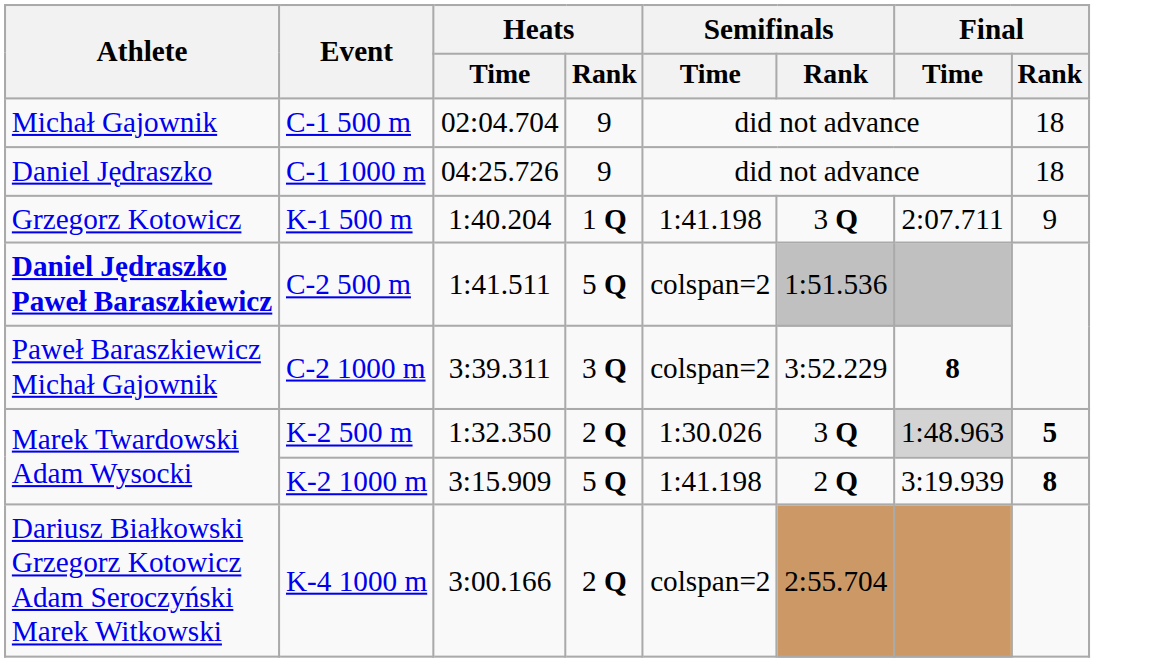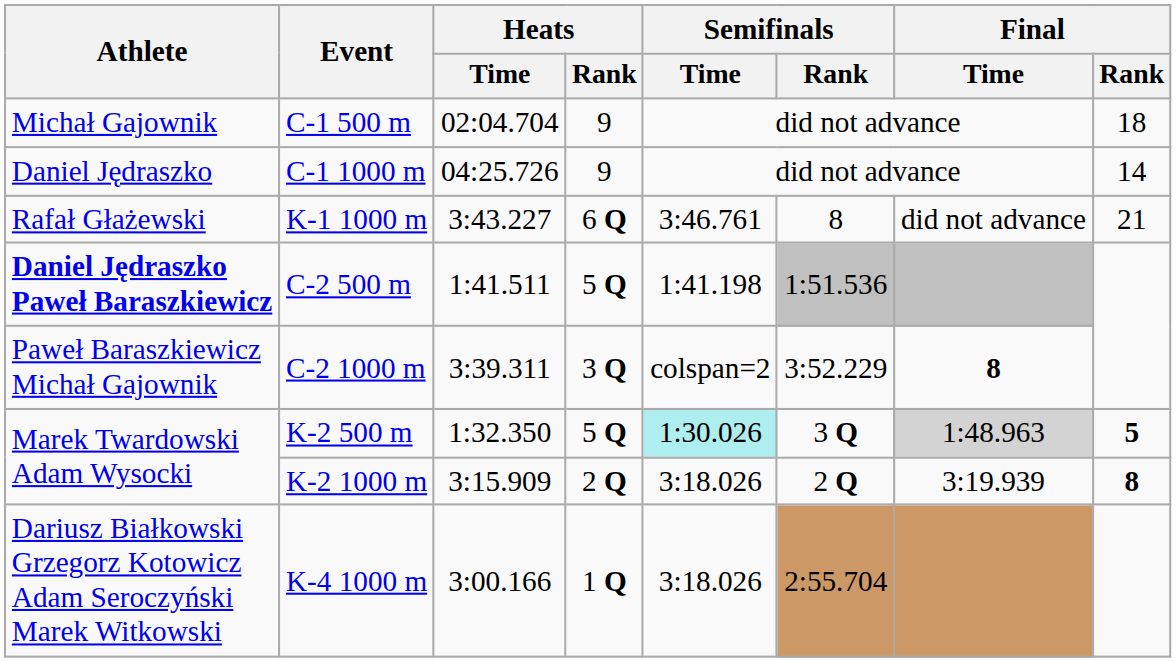(1050, 171) 18 -> (1132, 171) 14
- row: (349, 219)
+ row: (357, 219)
(710, 284) colspan=2 -> (710, 284) 1:41.198
(604, 432) 2 Q -> (604, 432) 5 Q
(710, 432) no background -> (710, 432) paleturquoise background
(604, 481) 5 Q -> (604, 481) 2 Q
(710, 481) 1:41.198 -> (710, 481) 3:18.026
(604, 581) 2 Q -> (604, 581) 1 Q
(710, 581) colspan=2 -> (710, 581) 3:18.026
